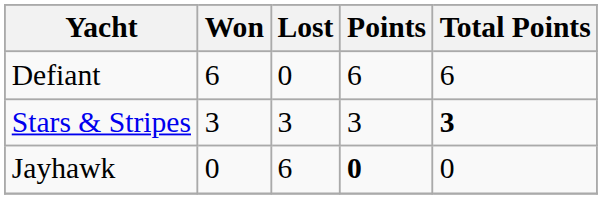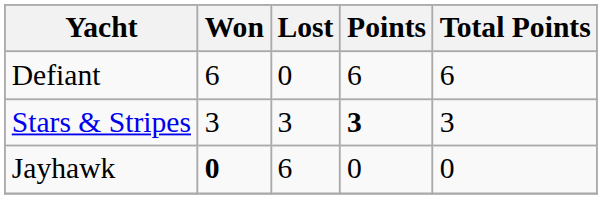(354, 121) normal -> (354, 121) bold
(447, 121) bold -> (447, 121) normal
(212, 168) normal -> (212, 168) bold
(354, 168) bold -> (354, 168) normal
